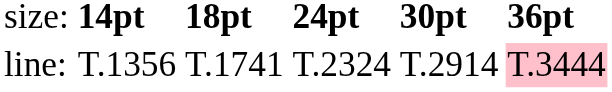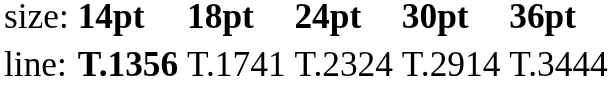(127, 64) normal -> (128, 64) bold
(557, 64) pink background -> (558, 64) no background
